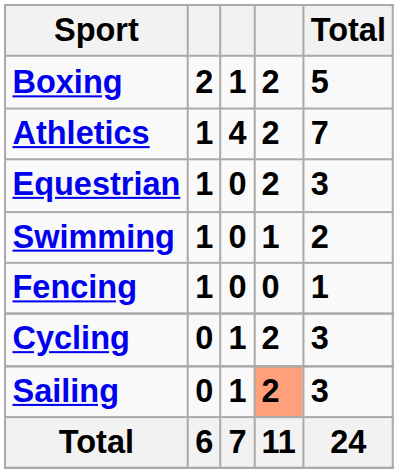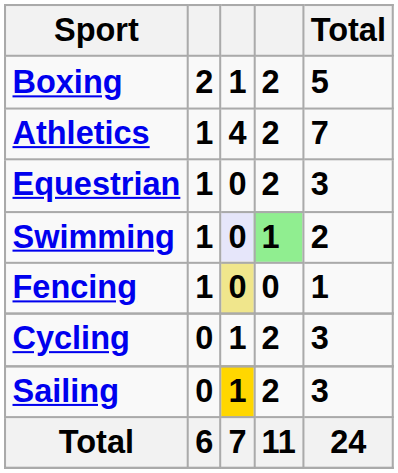(237, 236) no background -> (237, 236) lavender background
(270, 236) no background -> (270, 236) lightgreen background
(237, 287) no background -> (237, 287) khaki background
(237, 390) no background -> (237, 390) gold background
(270, 390) lightsalmon background -> (270, 390) no background
